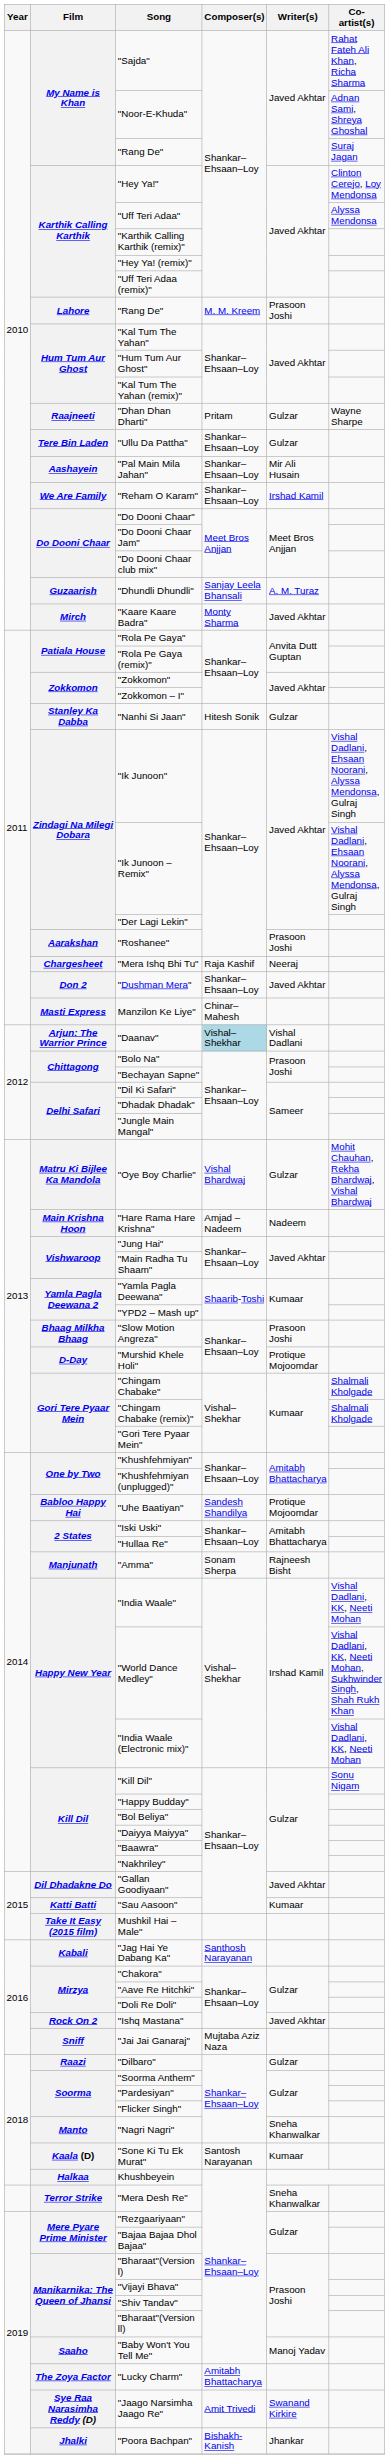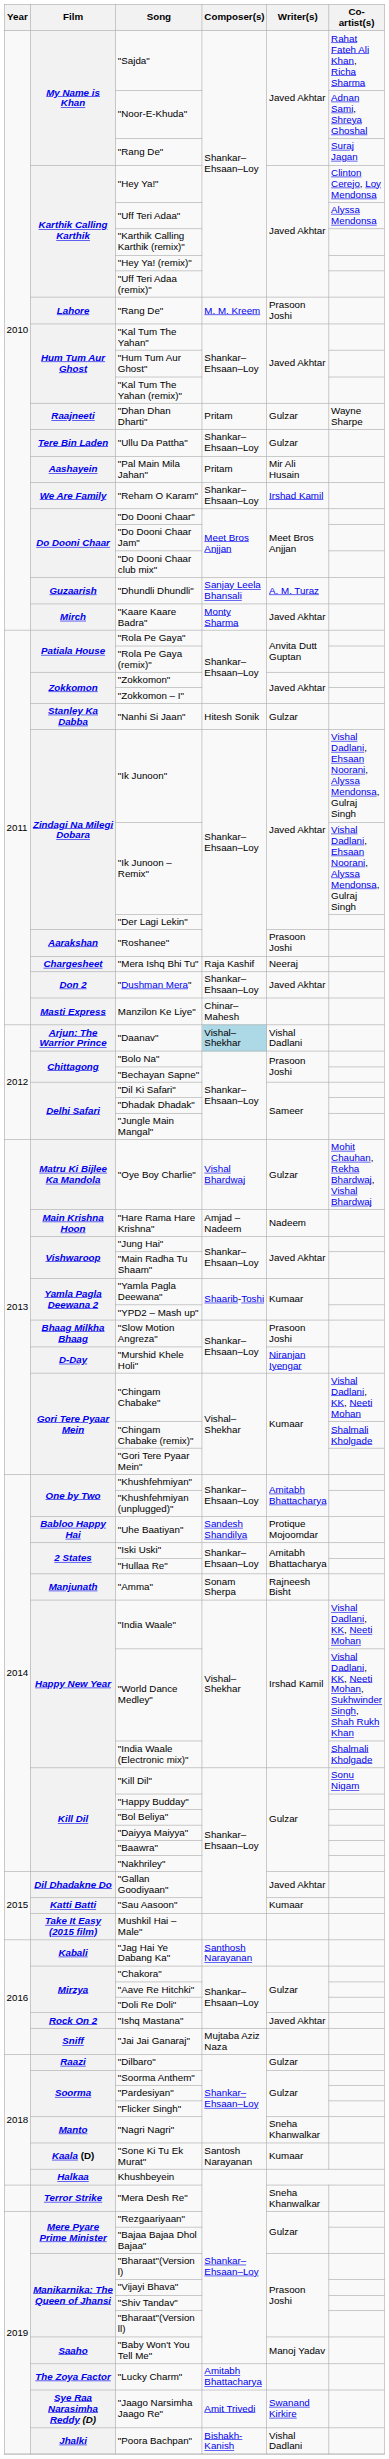(232, 469) Shankar–Ehsaan–Loy -> (218, 469) Pritam
(293, 1360) Protique Mojoomdar -> (287, 1360) Niranjan Iyengar
(352, 1386) Shalmali Kholgade -> (352, 1397) Vishal Dadlani, KK, Neeti Mohan
(352, 1743) Vishal Dadlani, KK, Neeti Mohan -> (352, 1754) Shalmali Kholgade
(286, 2440) Jhankar -> (286, 2440) Vishal Dadlani
